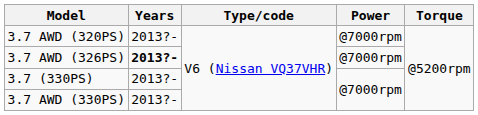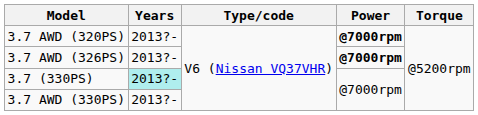(371, 36) normal -> (371, 36) bold
(155, 57) bold -> (155, 57) normal
(371, 57) normal -> (371, 57) bold
(155, 79) no background -> (155, 79) paleturquoise background
